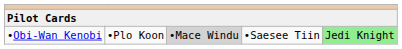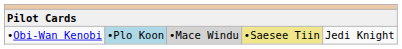(136, 35) no background -> (136, 35) lightblue background
(282, 35) no background -> (282, 35) khaki background
(360, 35) lightgreen background -> (360, 35) no background
